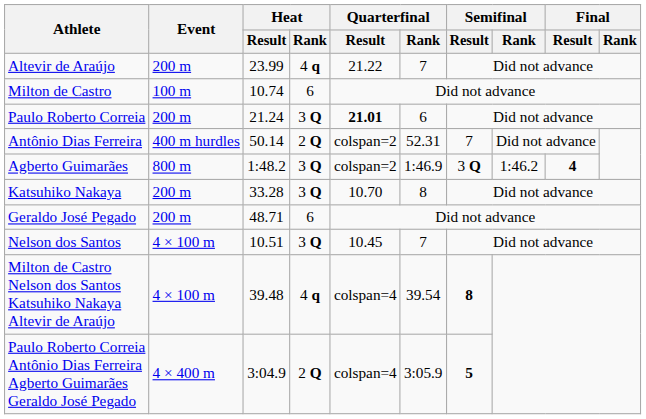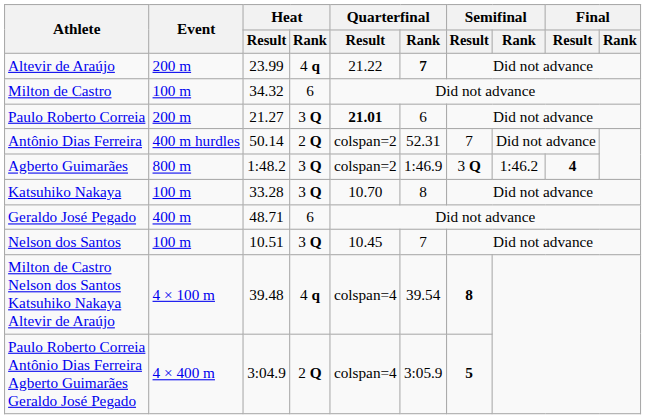(423, 66) normal -> (423, 66) bold
(267, 91) 10.74 -> (267, 91) 34.32
(267, 116) 21.24 -> (267, 116) 21.27
(172, 192) 200 m -> (172, 192) 100 m
(172, 217) 200 m -> (172, 217) 400 m
(184, 242) 4 × 100 m -> (172, 242) 100 m
